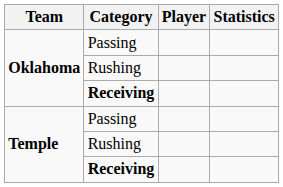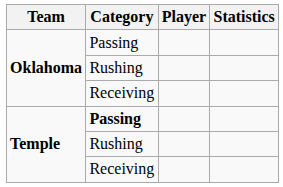(121, 93) bold -> (122, 93) normal
(112, 118) normal -> (115, 118) bold
(121, 169) bold -> (122, 169) normal
